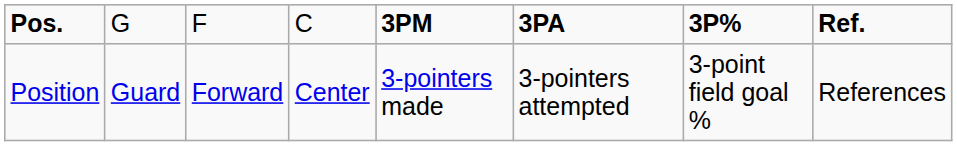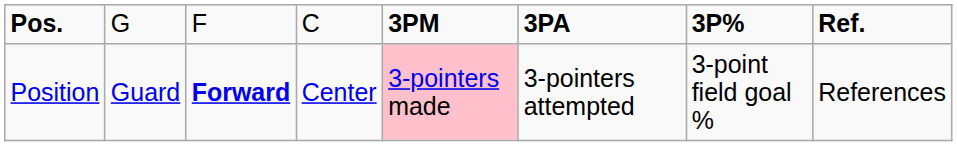(237, 91) normal -> (241, 91) bold
(437, 91) no background -> (444, 91) pink background
